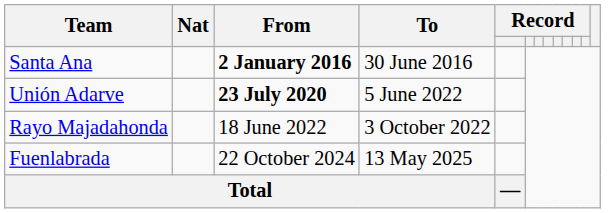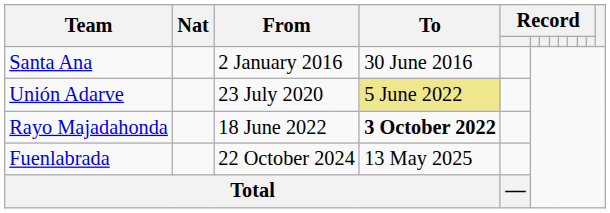(285, 62) bold -> (280, 62) normal
(272, 94) bold -> (271, 94) normal
(413, 94) no background -> (413, 94) khaki background
(427, 126) normal -> (430, 126) bold
